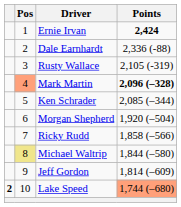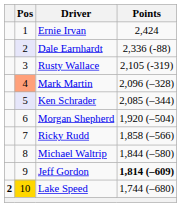(147, 31) bold -> (147, 31) normal
(25, 48) no background -> (25, 48) lavender background
(147, 83) bold -> (147, 83) normal
(25, 101) no background -> (25, 101) lavender background
(25, 153) khaki background -> (25, 153) no background
(147, 171) normal -> (147, 171) bold
(25, 188) no background -> (25, 188) gold background
(147, 188) lightsalmon background -> (147, 188) no background
